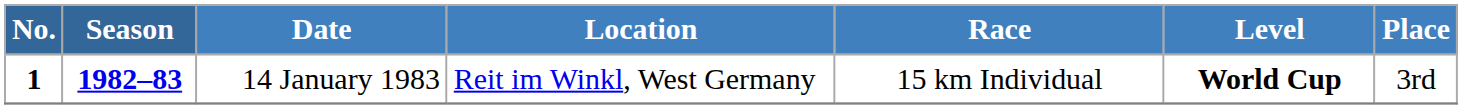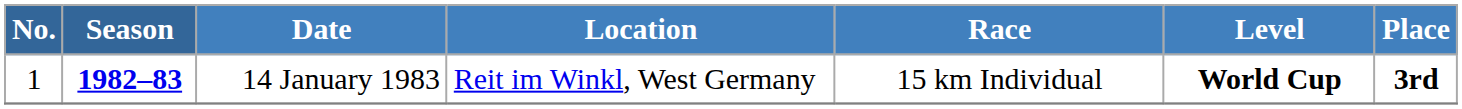(34, 78) bold -> (34, 78) normal
(1416, 78) normal -> (1416, 78) bold
